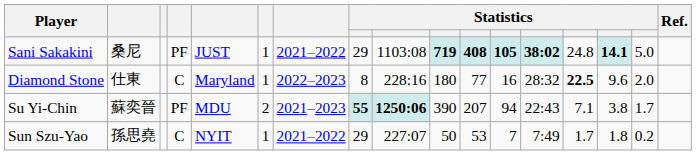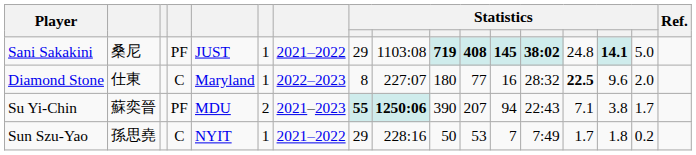(505, 51) 105 -> (505, 51) 145
(405, 79) 228:16 -> (405, 79) 227:07
(405, 136) 227:07 -> (405, 136) 228:16
